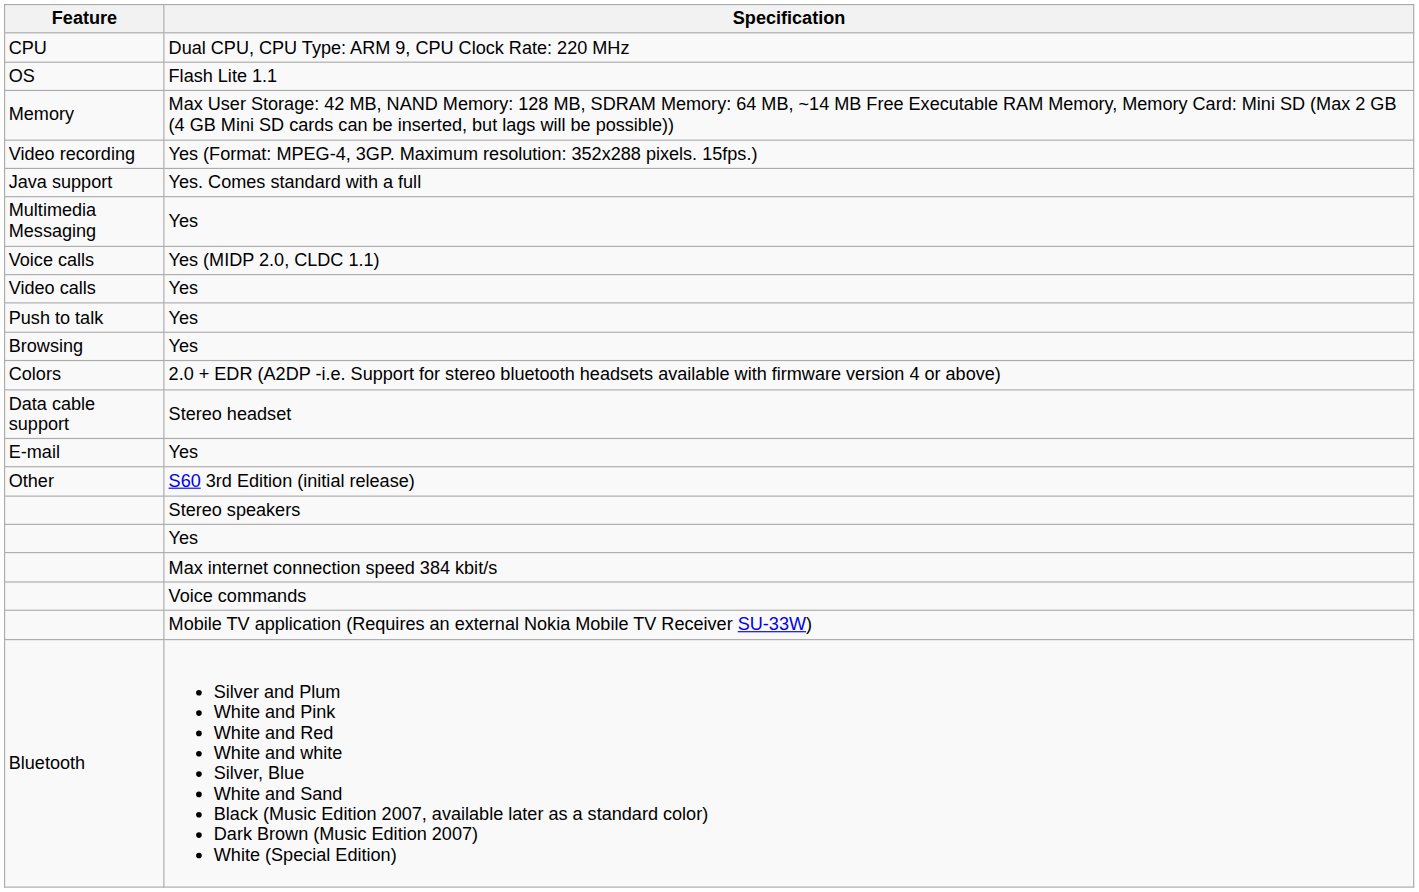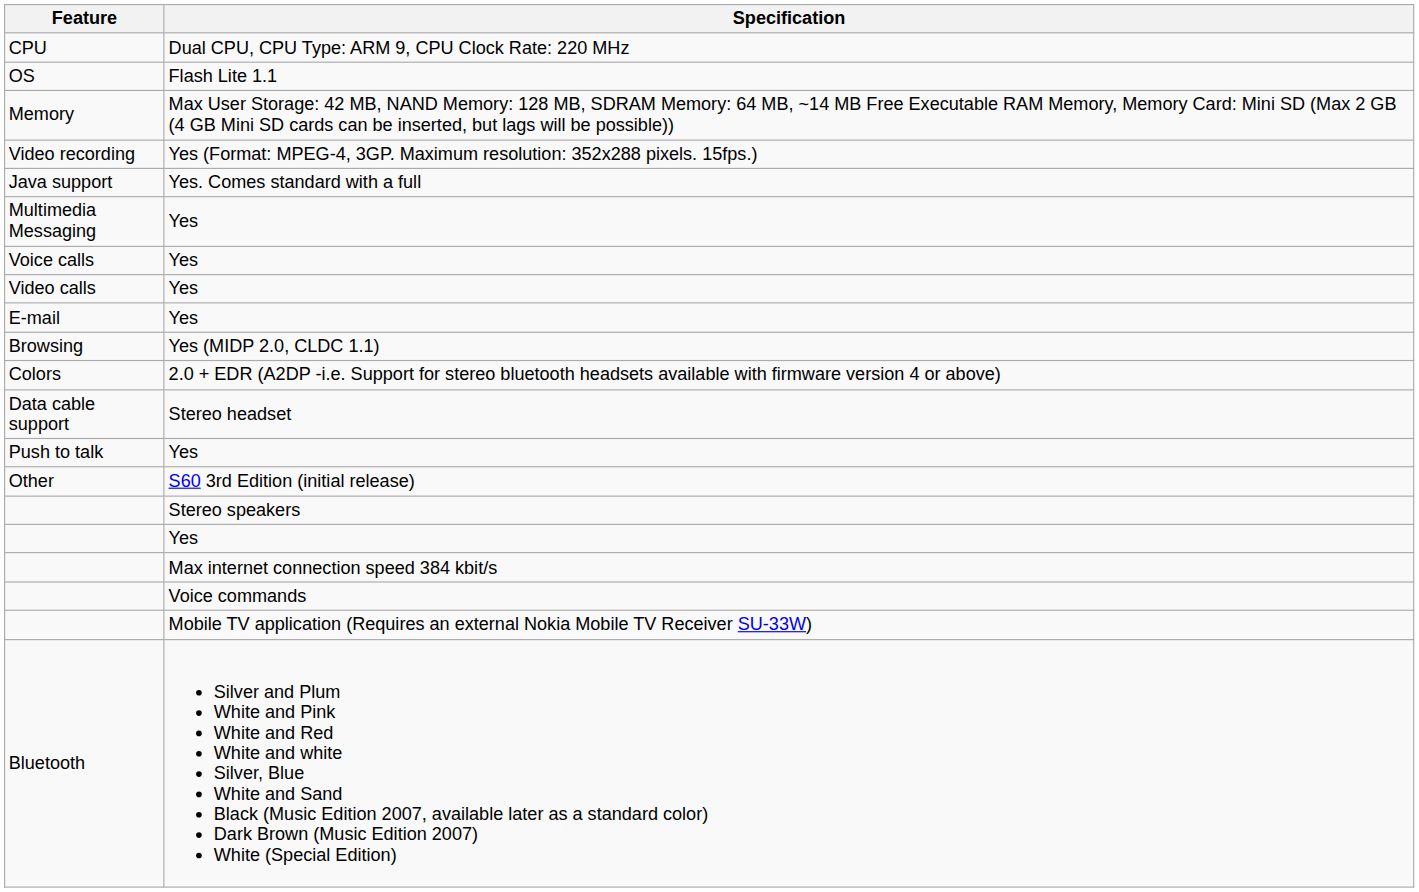(274, 260) Yes (MIDP 2.0, CLDC 1.1) -> (183, 260) Yes
(56, 317) Push to talk -> (34, 317) E-mail
(183, 346) Yes -> (274, 346) Yes (MIDP 2.0, CLDC 1.1)
(34, 452) E-mail -> (56, 452) Push to talk
